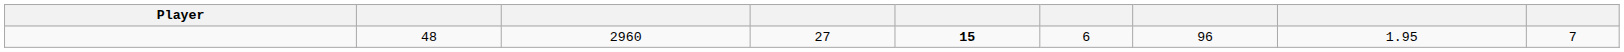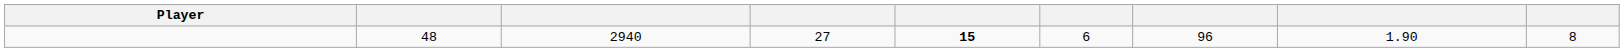(626, 37) 2960 -> (626, 37) 2940
(1402, 37) 1.95 -> (1402, 37) 1.90
(1573, 37) 7 -> (1573, 37) 8
